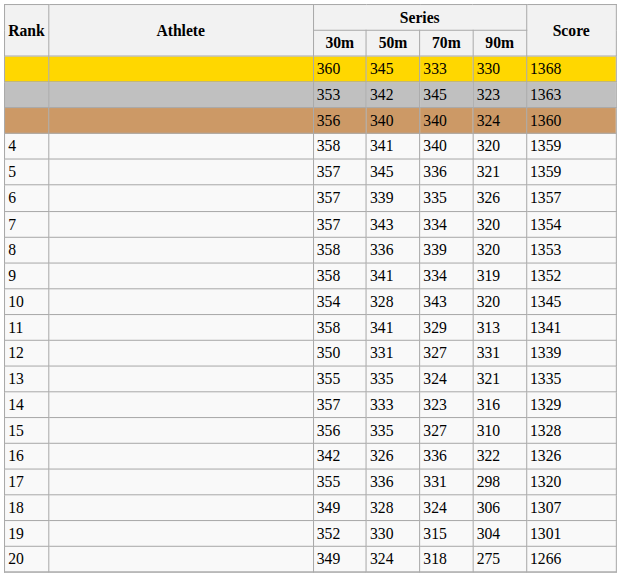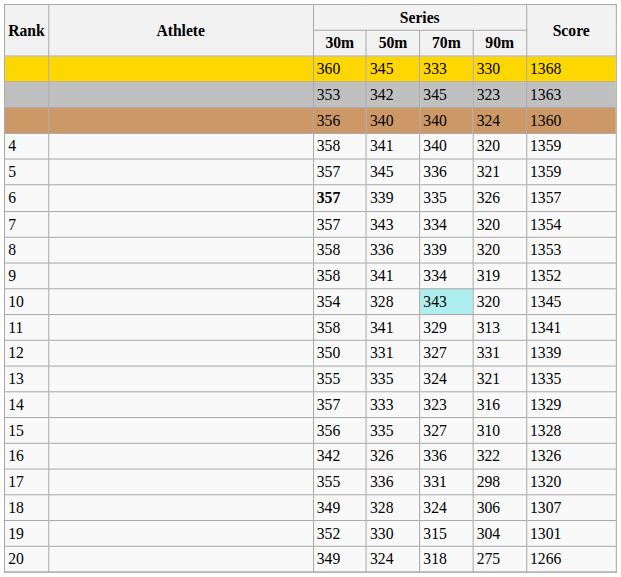(328, 198) normal -> (328, 198) bold
(435, 301) no background -> (435, 301) paleturquoise background
